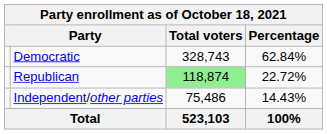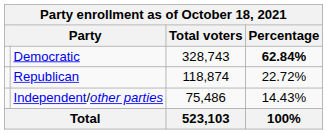(284, 56) normal -> (284, 56) bold
(206, 77) lightgreen background -> (206, 77) no background
